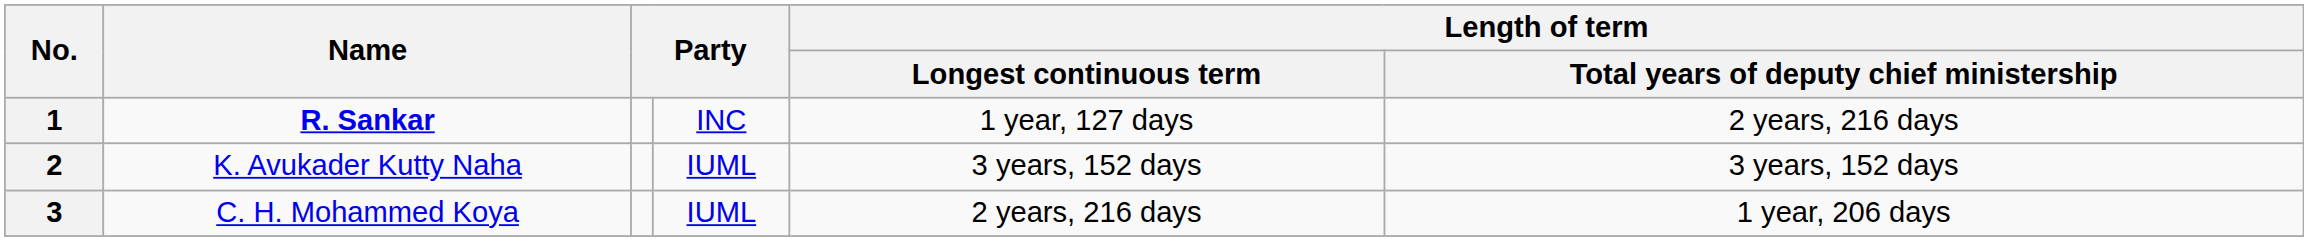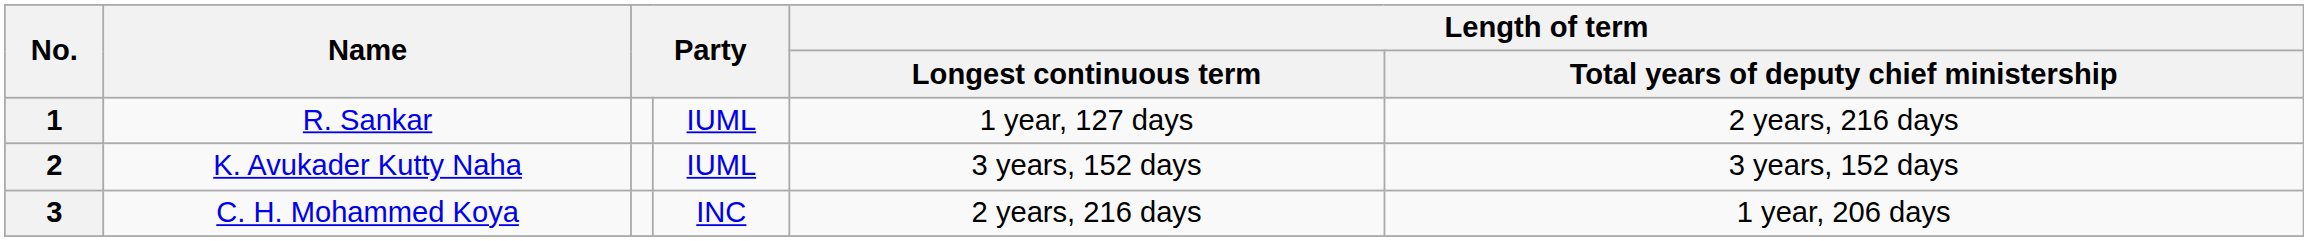(368, 119) bold -> (368, 119) normal
(721, 119) INC -> (721, 119) IUML
(721, 212) IUML -> (721, 212) INC
